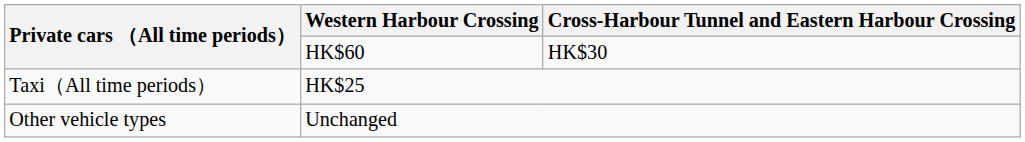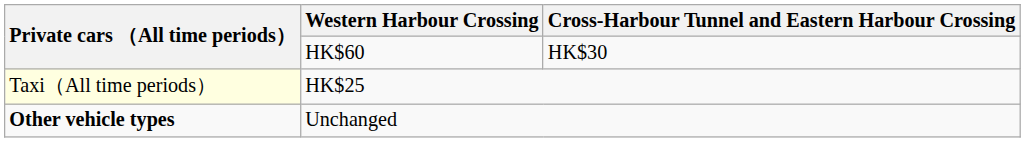(113, 85) no background -> (113, 85) lightyellow background
(88, 120) normal -> (92, 120) bold
